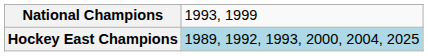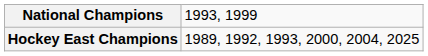(302, 39) lightblue background -> (302, 39) no background
